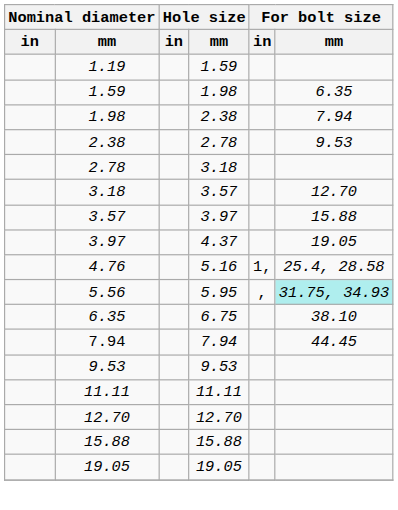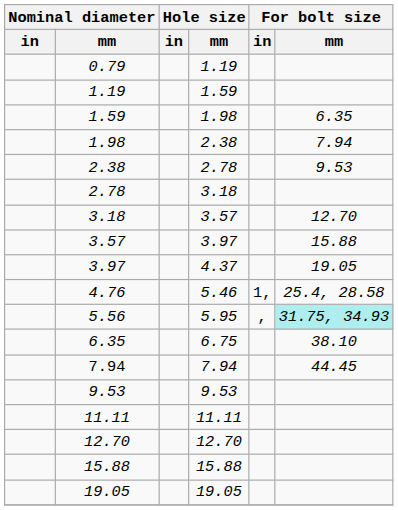+ row: (107, 67)
(219, 267) 5.16 -> (219, 292) 5.46
